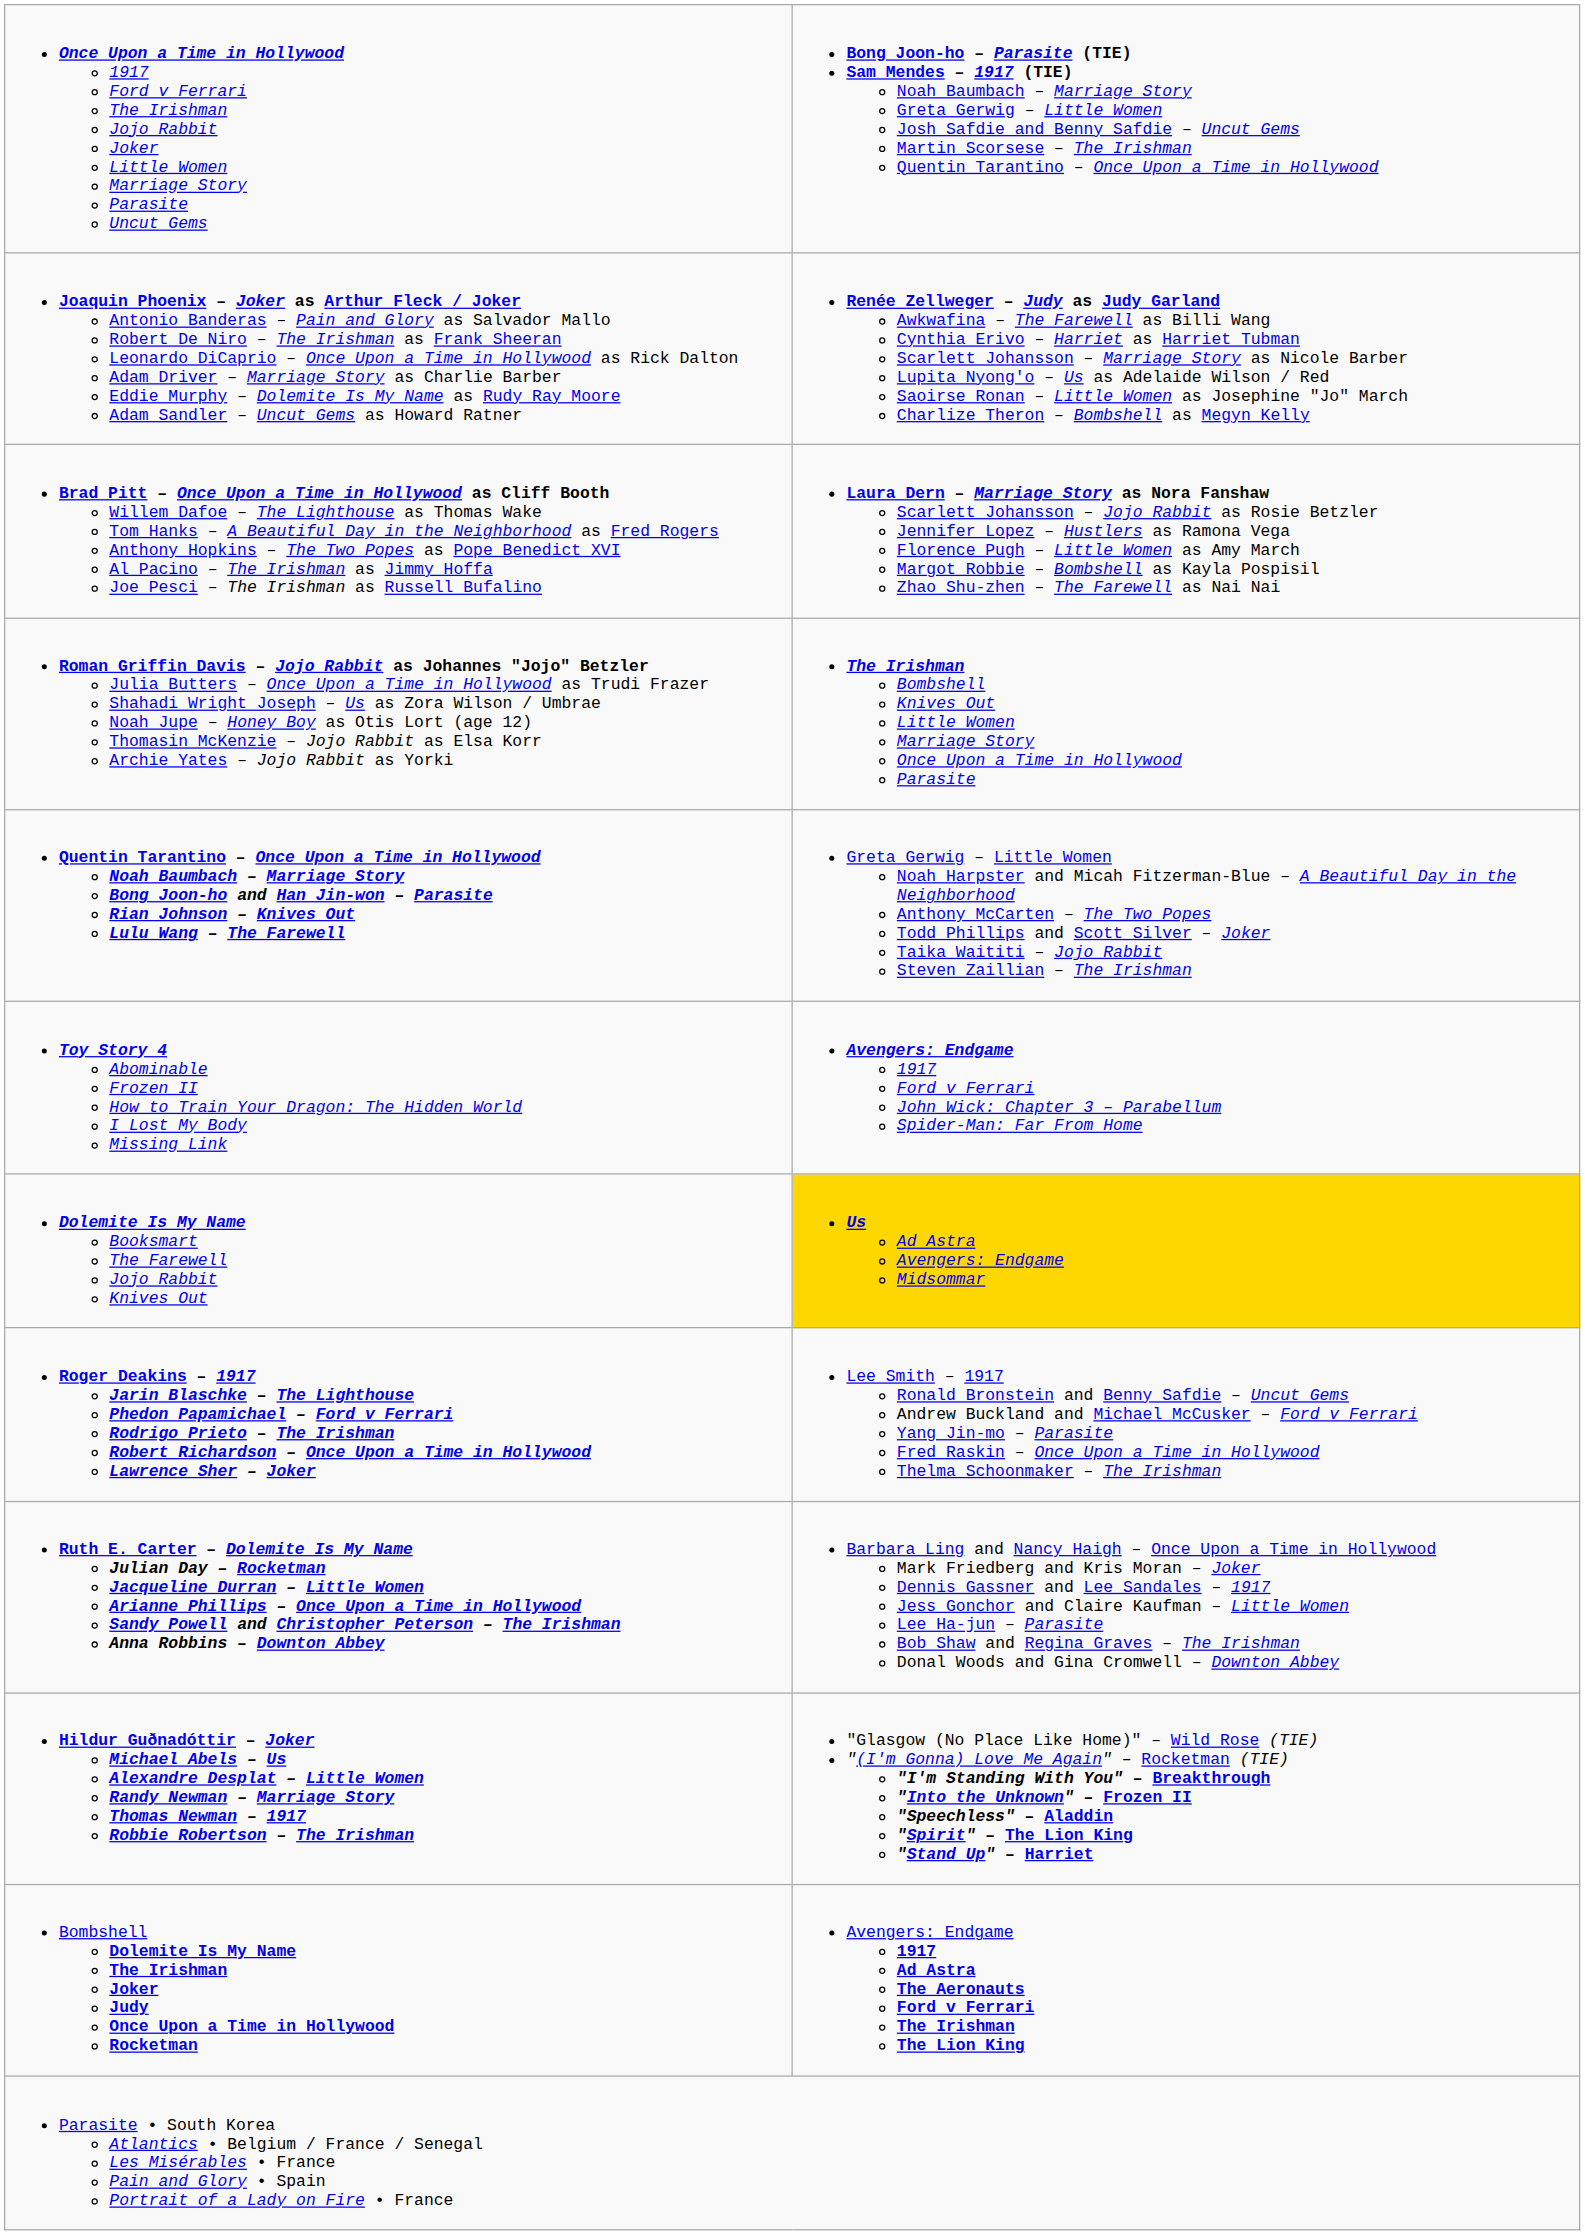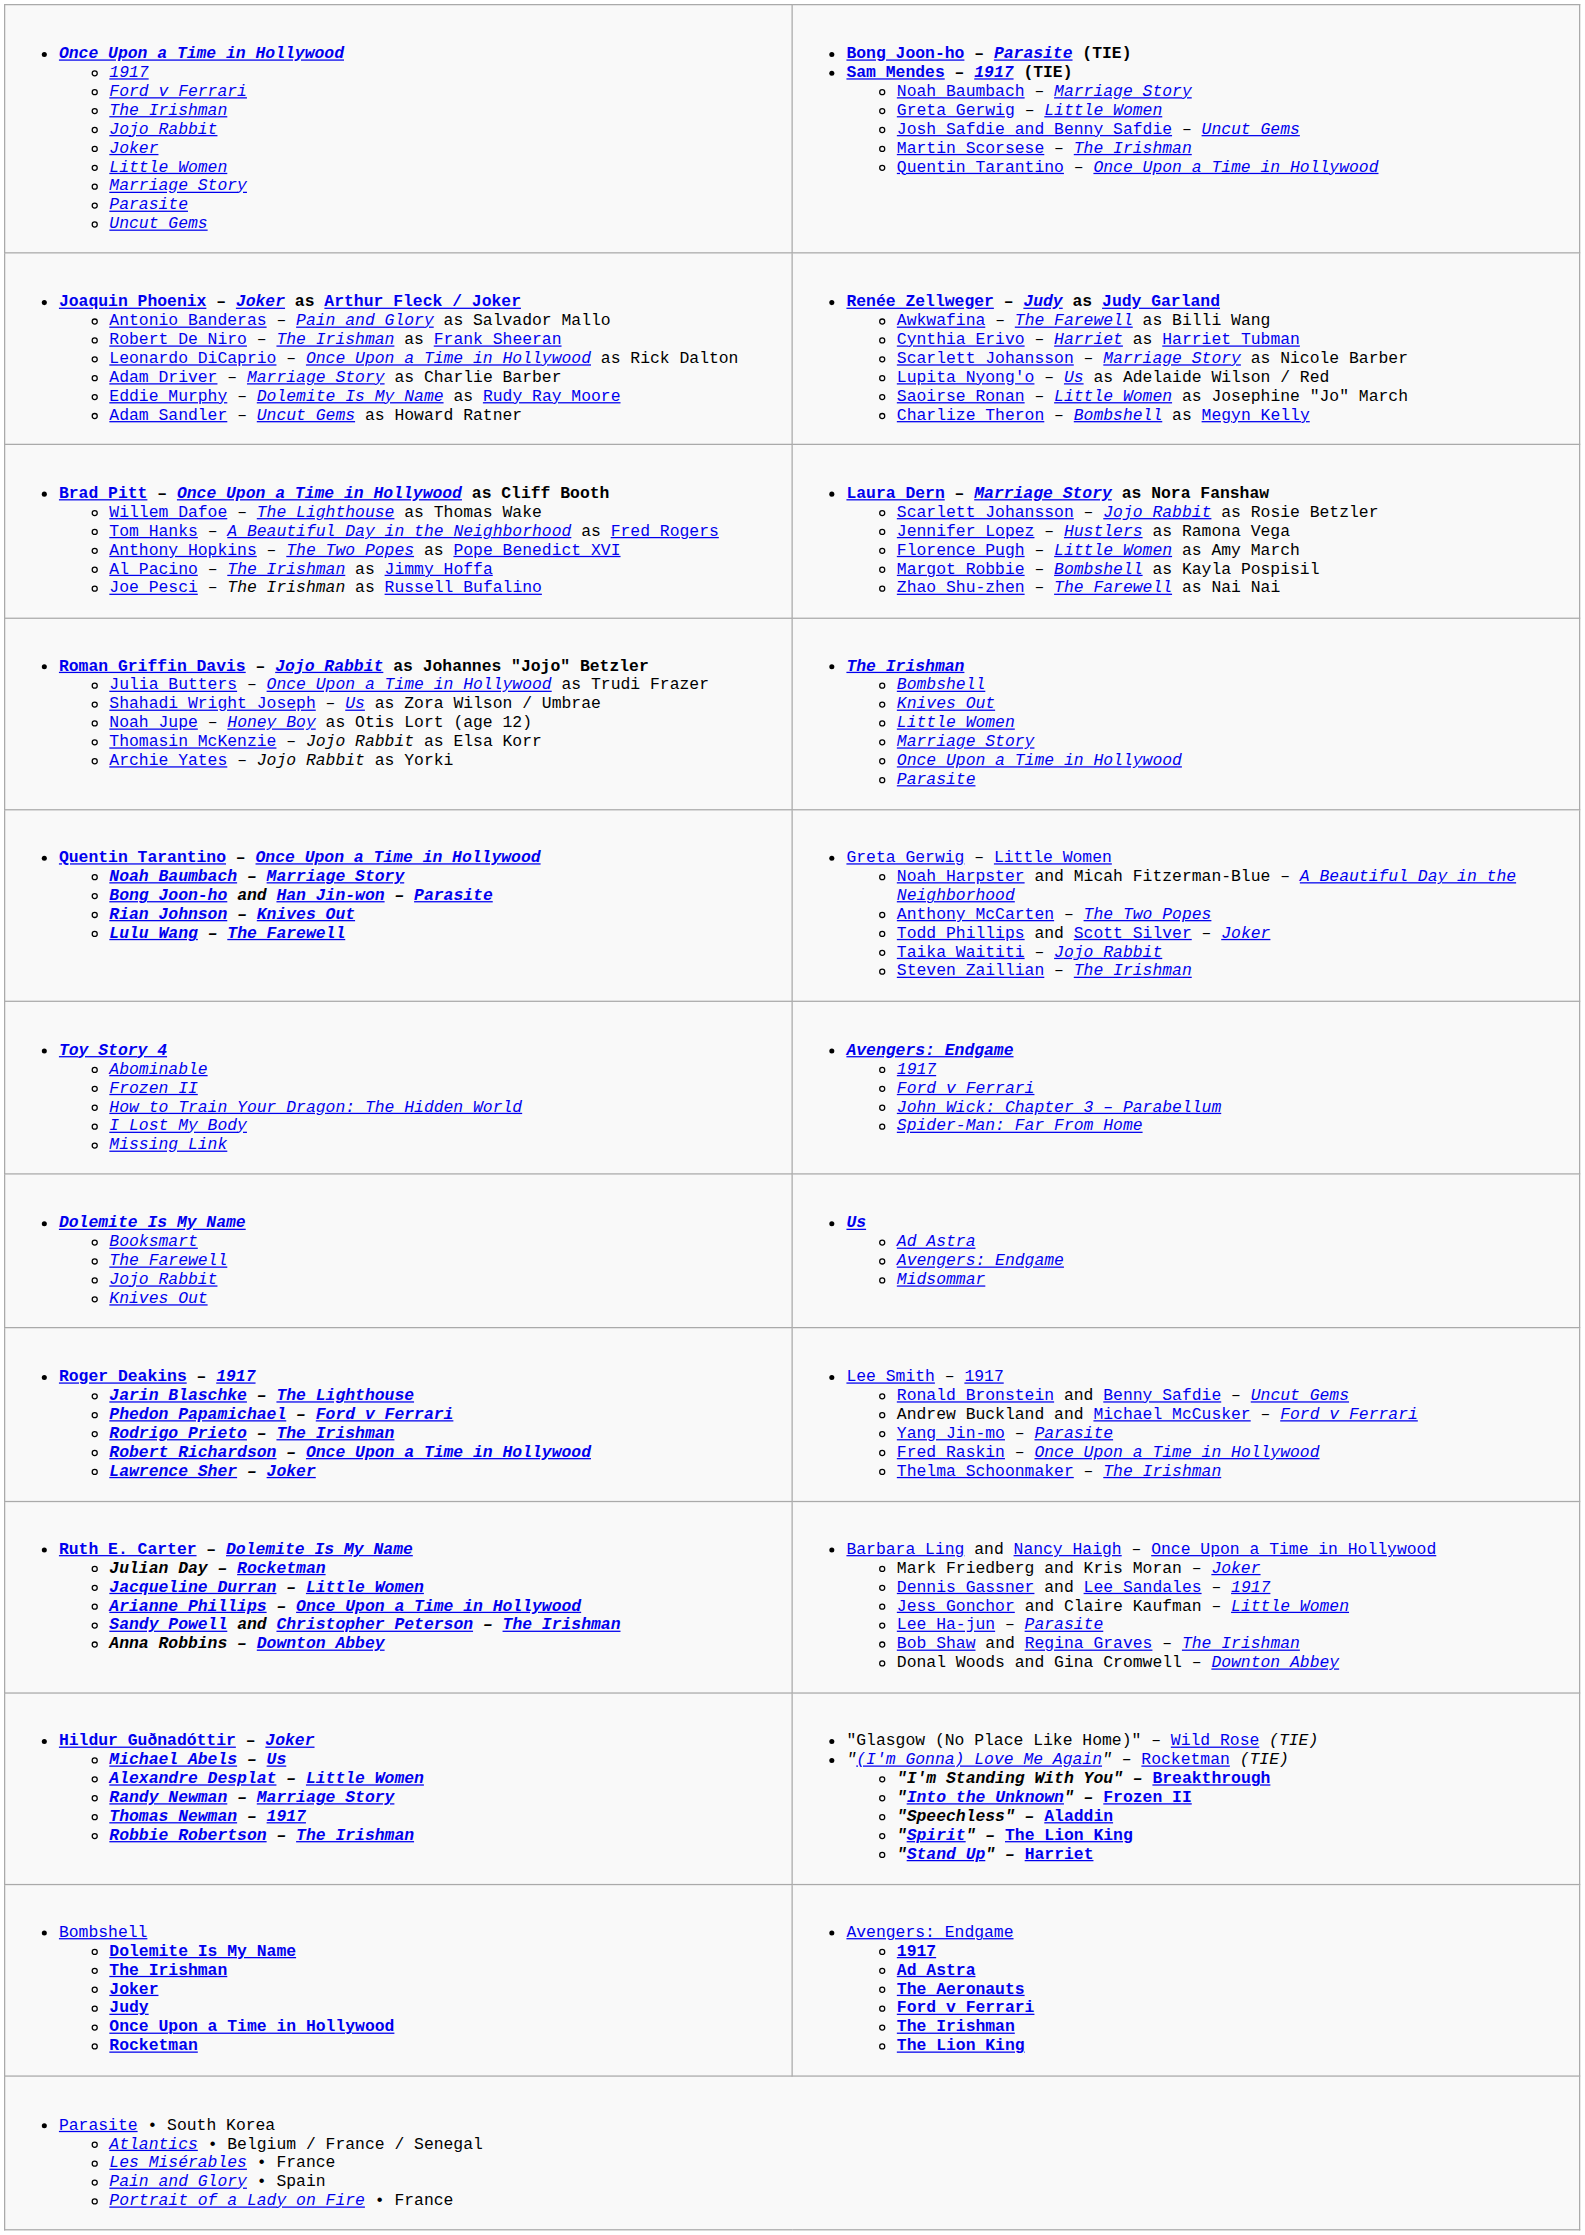(1186, 1251) gold background -> (1186, 1251) no background
